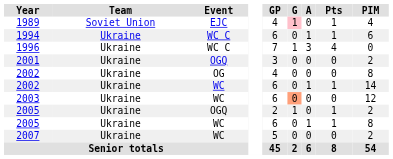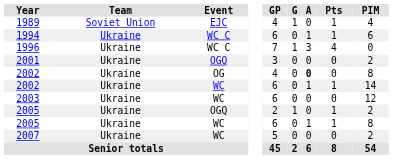(295, 23) pink background -> (295, 23) no background
(309, 73) normal -> (309, 73) bold
(295, 98) lightsalmon background -> (295, 98) no background
